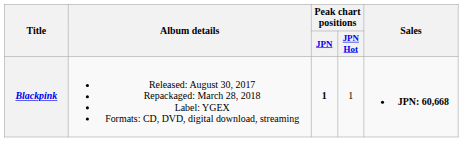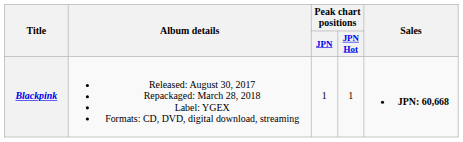(324, 96) bold -> (324, 96) normal
